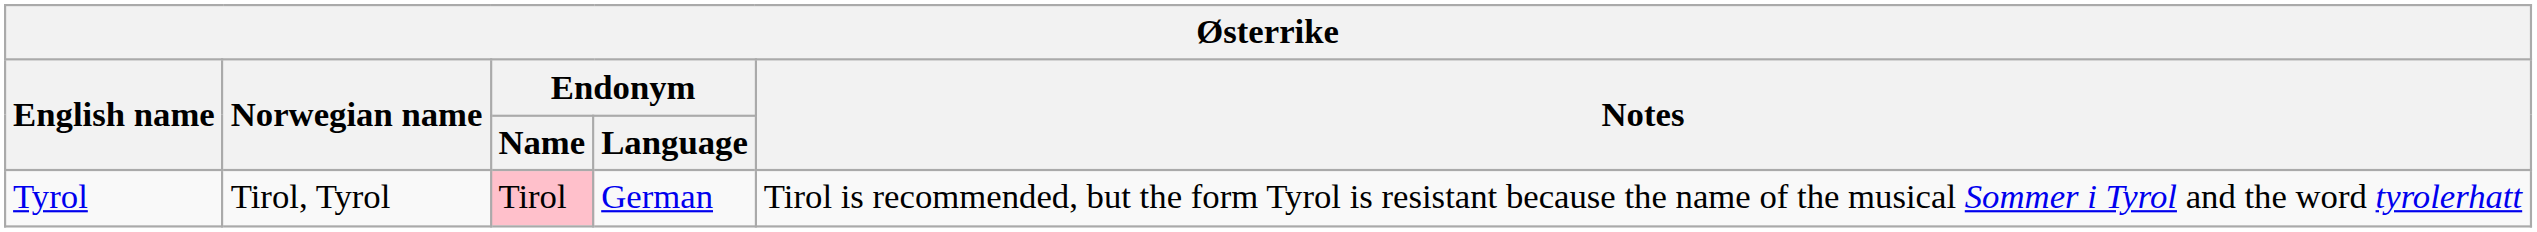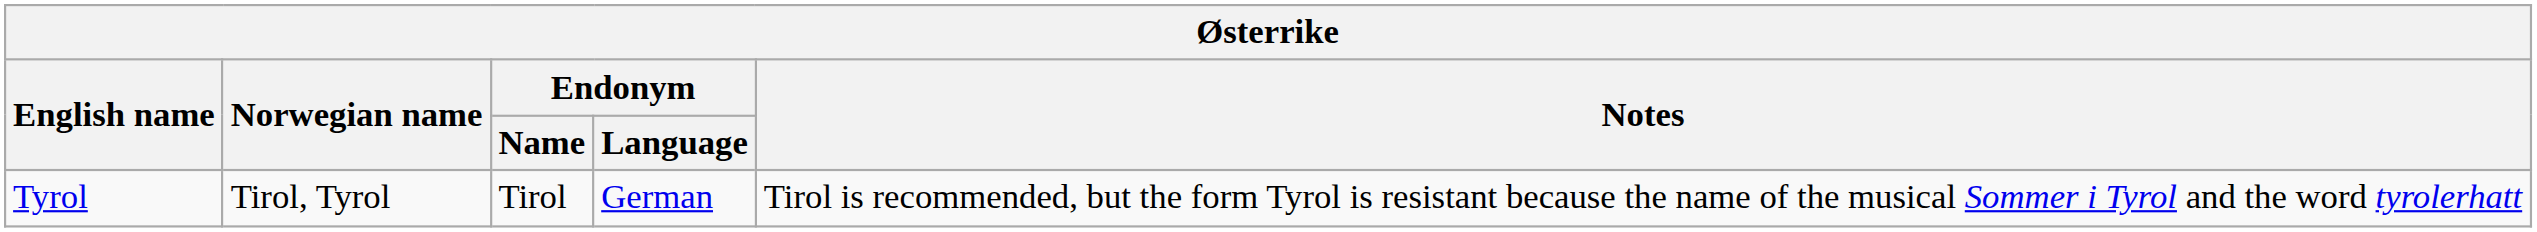(533, 197) pink background -> (533, 197) no background
